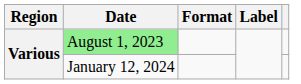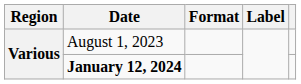(115, 41) lightgreen background -> (115, 41) no background
(121, 66) normal -> (124, 66) bold
